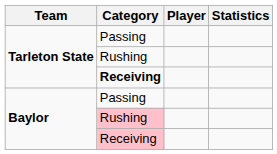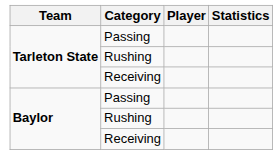(130, 77) bold -> (133, 77) normal
(124, 118) pink background -> (128, 118) no background
(128, 139) pink background -> (133, 139) no background
